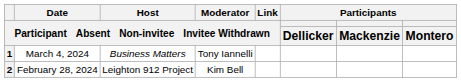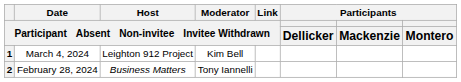(148, 53) Business Matters -> (148, 53) Leighton 912 Project
(225, 53) Tony Iannelli -> (225, 53) Kim Bell
(148, 70) Leighton 912 Project -> (148, 70) Business Matters
(225, 70) Kim Bell -> (225, 70) Tony Iannelli
